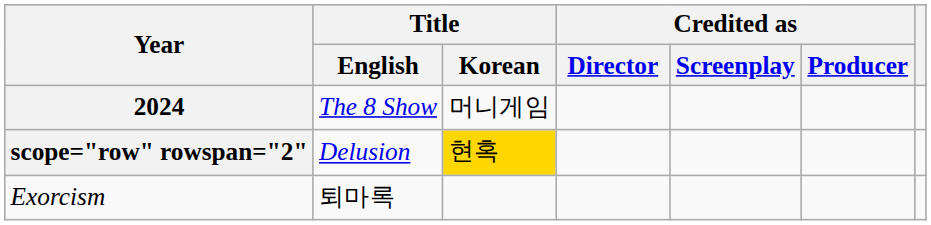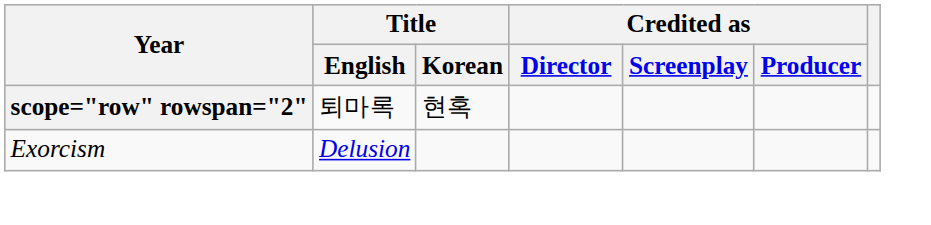- row: (159, 107)
(365, 151) Delusion -> (357, 106) 퇴마록
(474, 151) gold background -> (447, 106) no background
(357, 195) 퇴마록 -> (365, 149) Delusion
